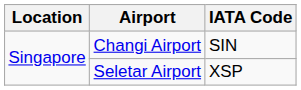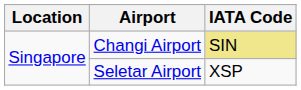(223, 44) no background -> (223, 44) khaki background
